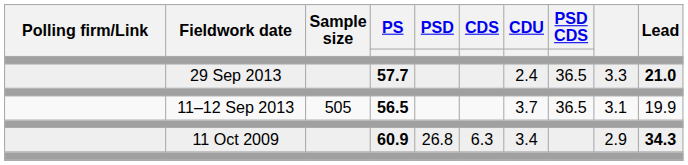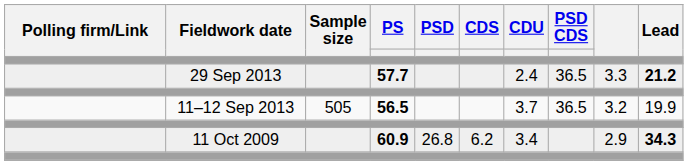(661, 76) 21.0 -> (661, 76) 21.2
(616, 108) 3.1 -> (616, 108) 3.2
(482, 140) 6.3 -> (482, 140) 6.2
